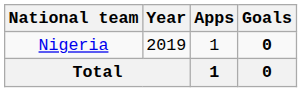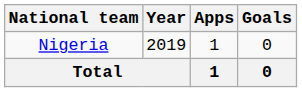(267, 45) bold -> (267, 45) normal
